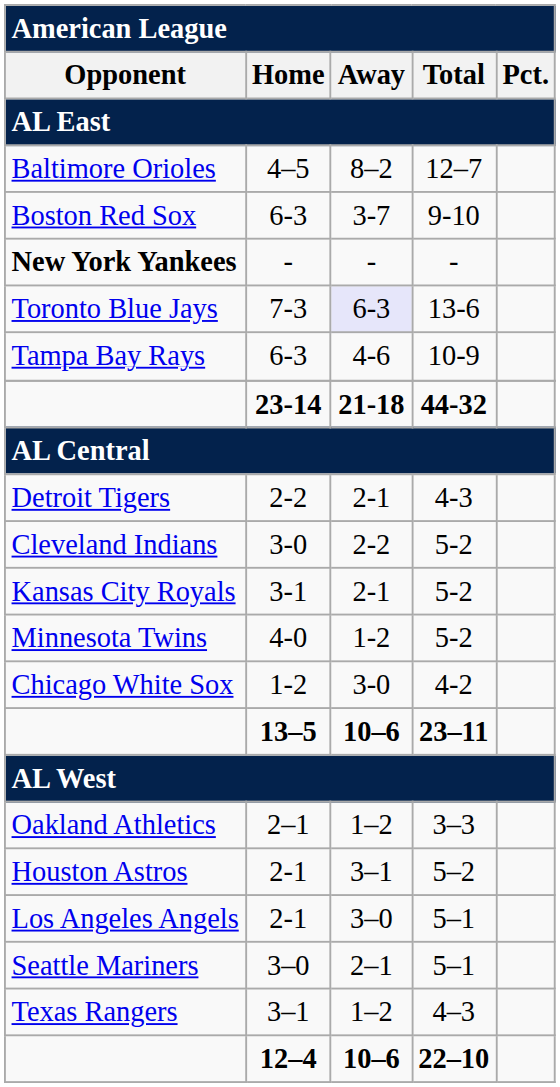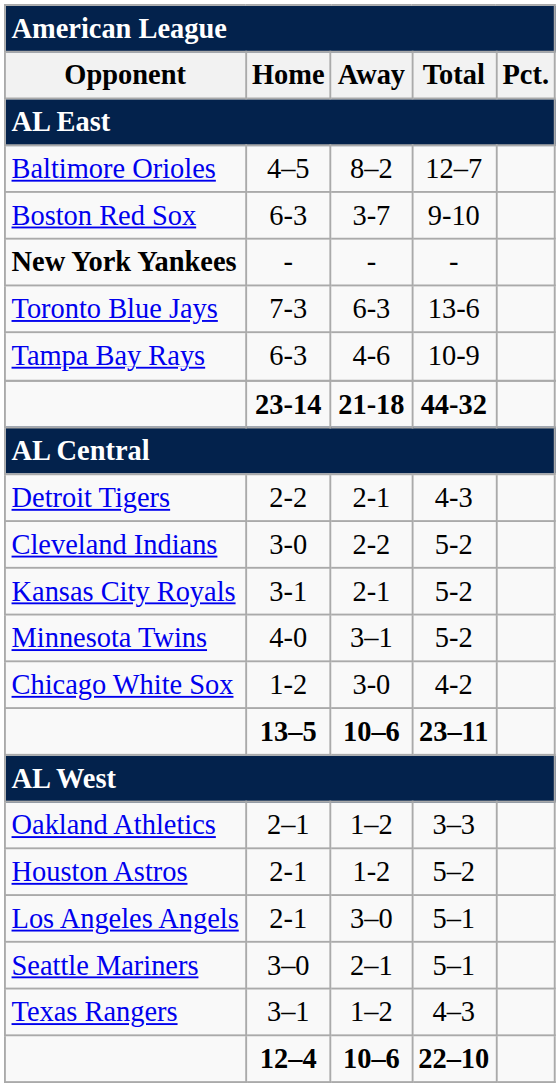(371, 309) lavender background -> (371, 309) no background
(371, 637) 1-2 -> (371, 637) 3–1
(371, 871) 3–1 -> (371, 871) 1-2
